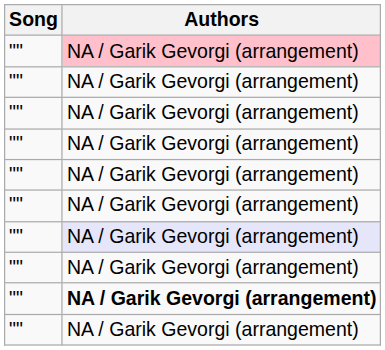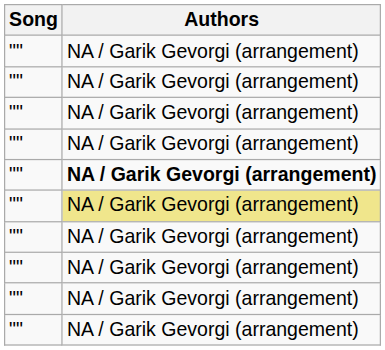(213, 50) pink background -> (213, 50) no background
(213, 174) normal -> (222, 174) bold
(213, 205) no background -> (213, 205) khaki background
(213, 236) lavender background -> (213, 236) no background
(222, 298) bold -> (213, 298) normal
